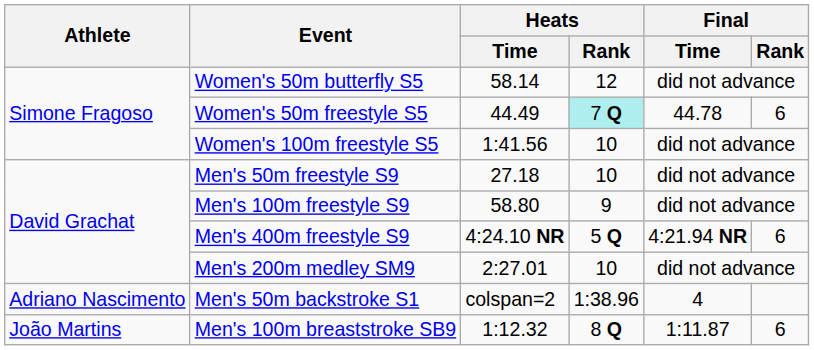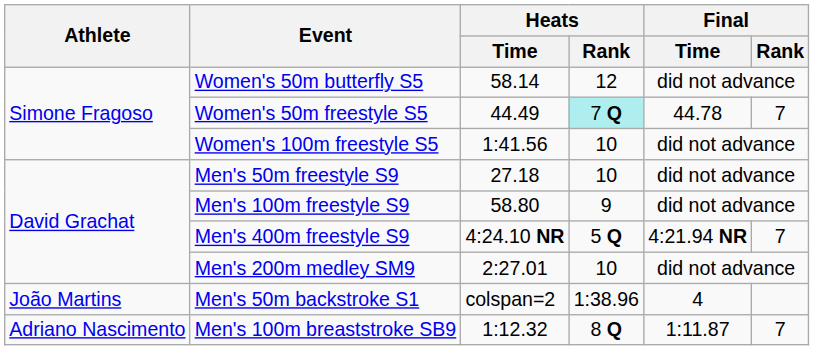(780, 113) 6 -> (780, 113) 7
(780, 237) 6 -> (780, 237) 7
(97, 299) Adriano Nascimento -> (65, 299) João Martins
(65, 330) João Martins -> (97, 330) Adriano Nascimento
(780, 330) 6 -> (780, 330) 7
